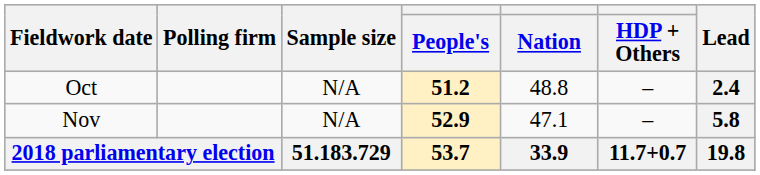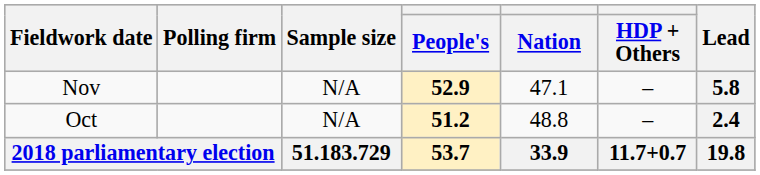rows swapped: (81, 119) <-> (81, 86)
